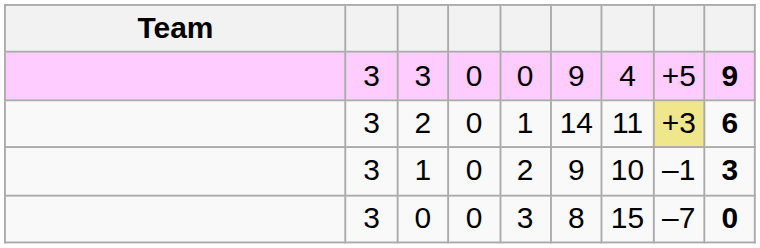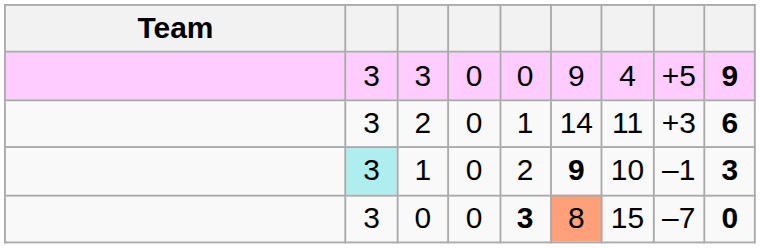(679, 123) khaki background -> (679, 123) no background
(372, 170) no background -> (372, 170) paleturquoise background
(576, 170) normal -> (576, 170) bold
(525, 218) normal -> (525, 218) bold
(576, 218) no background -> (576, 218) lightsalmon background
